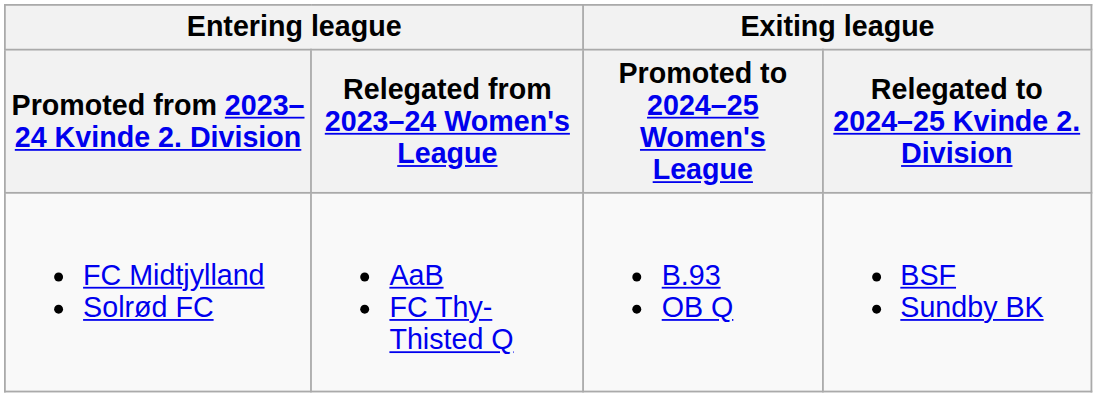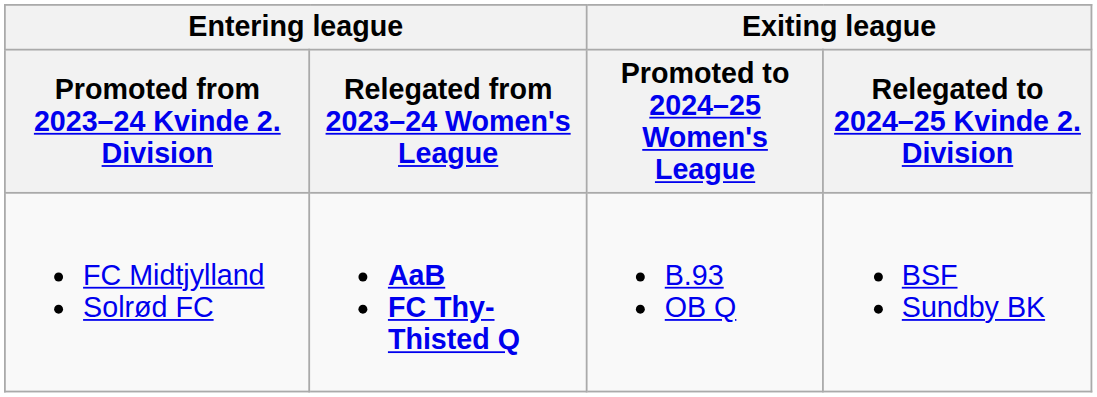(447, 308) normal -> (448, 308) bold
